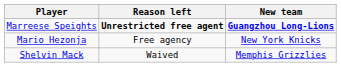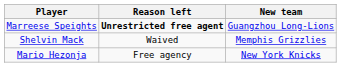(281, 26) bold -> (281, 26) normal
rows swapped: (52, 55) <-> (52, 40)
